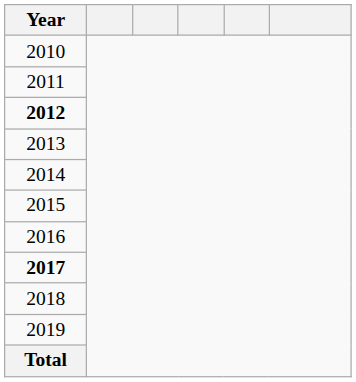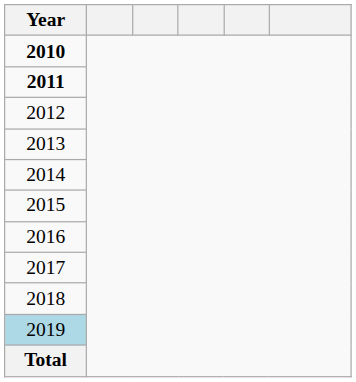(46, 50) normal -> (46, 50) bold
(46, 81) normal -> (46, 81) bold
(46, 112) bold -> (46, 112) normal
(46, 267) bold -> (46, 267) normal
(46, 329) no background -> (46, 329) lightblue background
